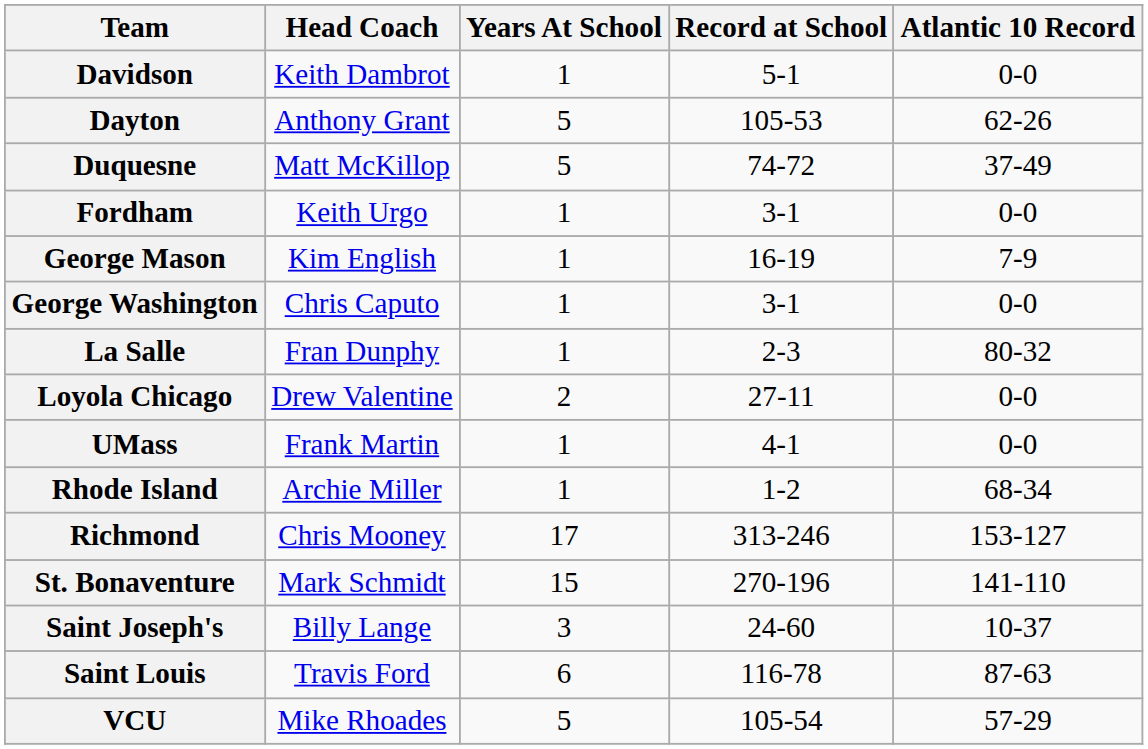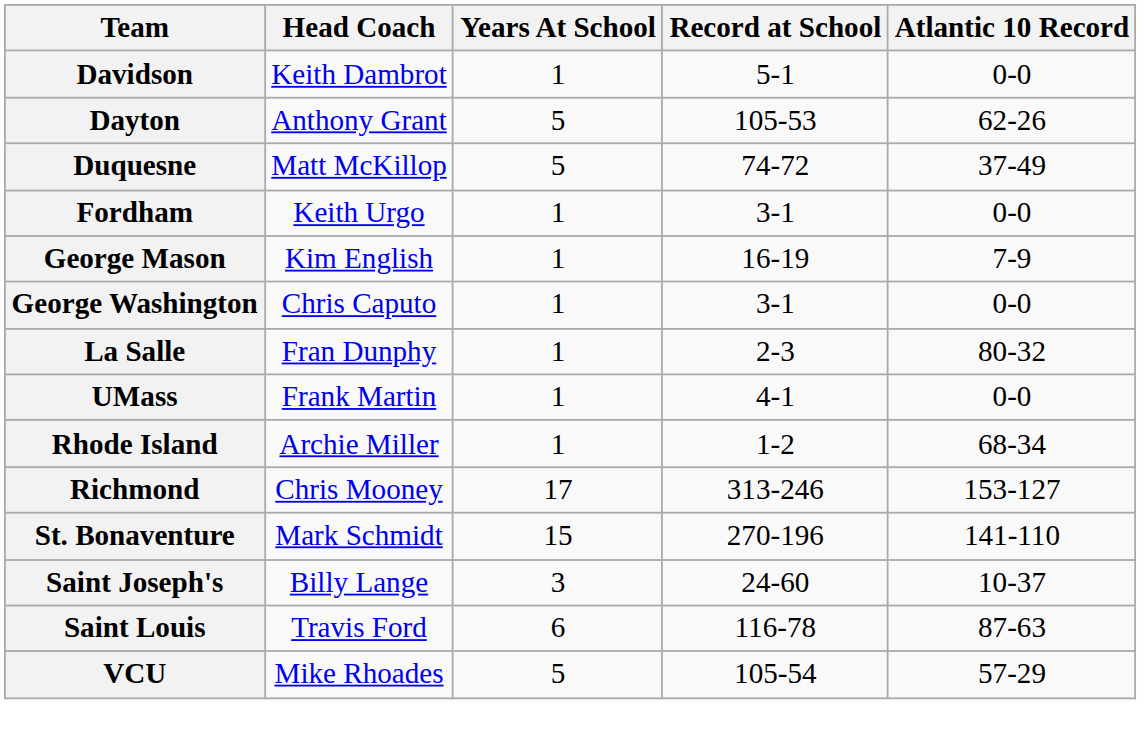- row: (135, 397)
